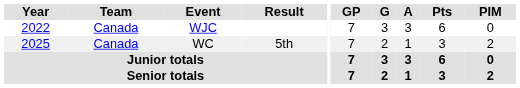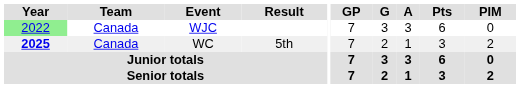(36, 28) no background -> (36, 28) lightgreen background
(36, 44) normal -> (36, 44) bold
